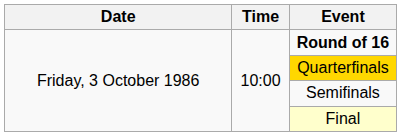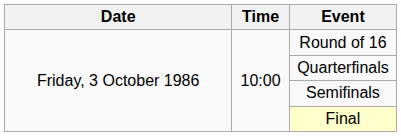(343, 42) bold -> (343, 42) normal
(343, 67) gold background -> (343, 67) no background
